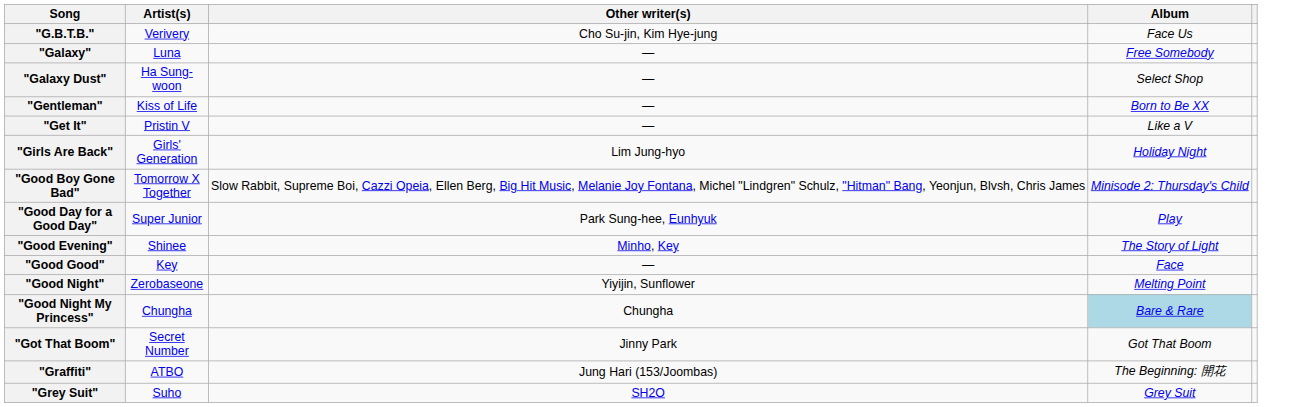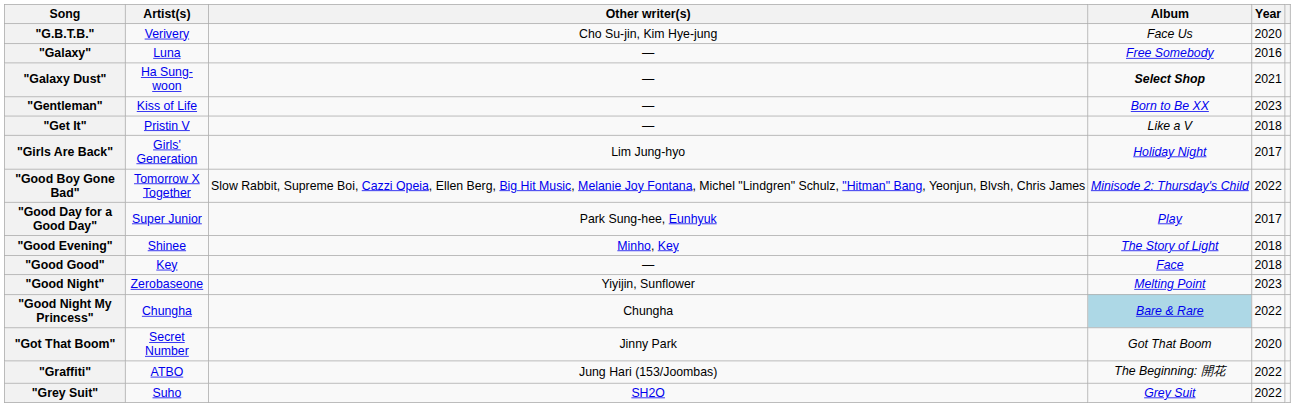+ column: (1268, 14)
(1170, 79) normal -> (1170, 79) bold
